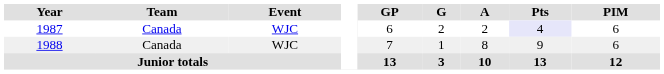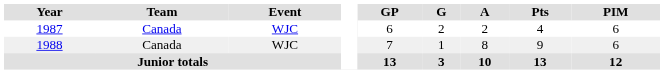(540, 28) lavender background -> (540, 28) no background
